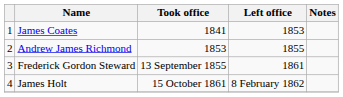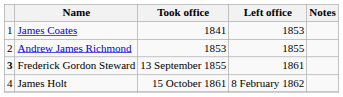(10, 65) normal -> (10, 65) bold
